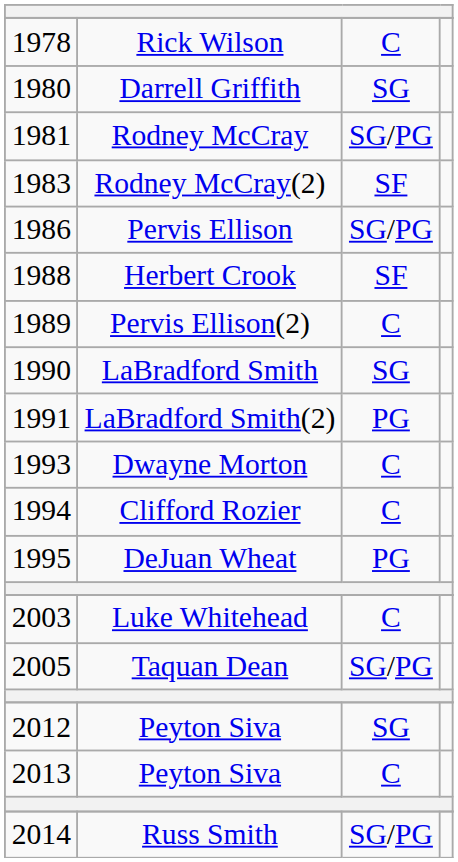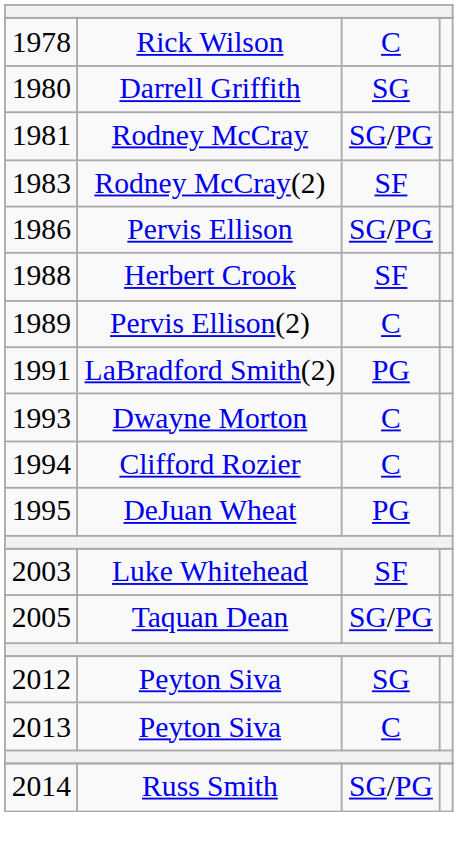- row: (41, 370)
(391, 618) C -> (391, 571) SF
